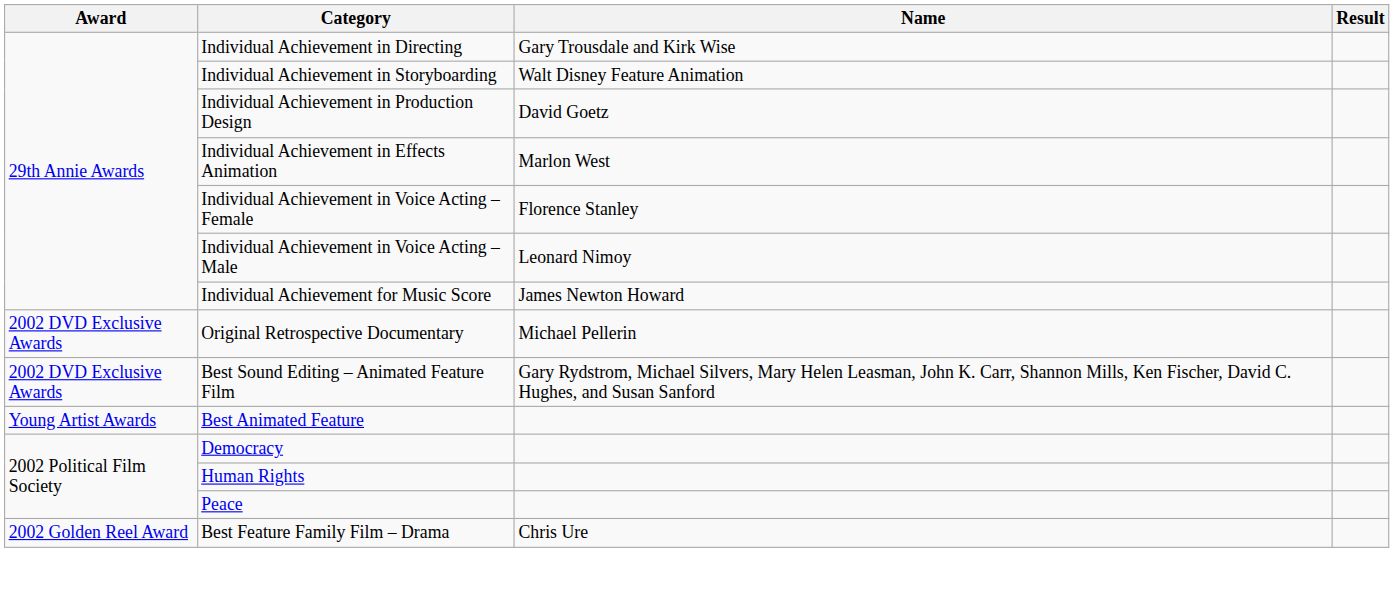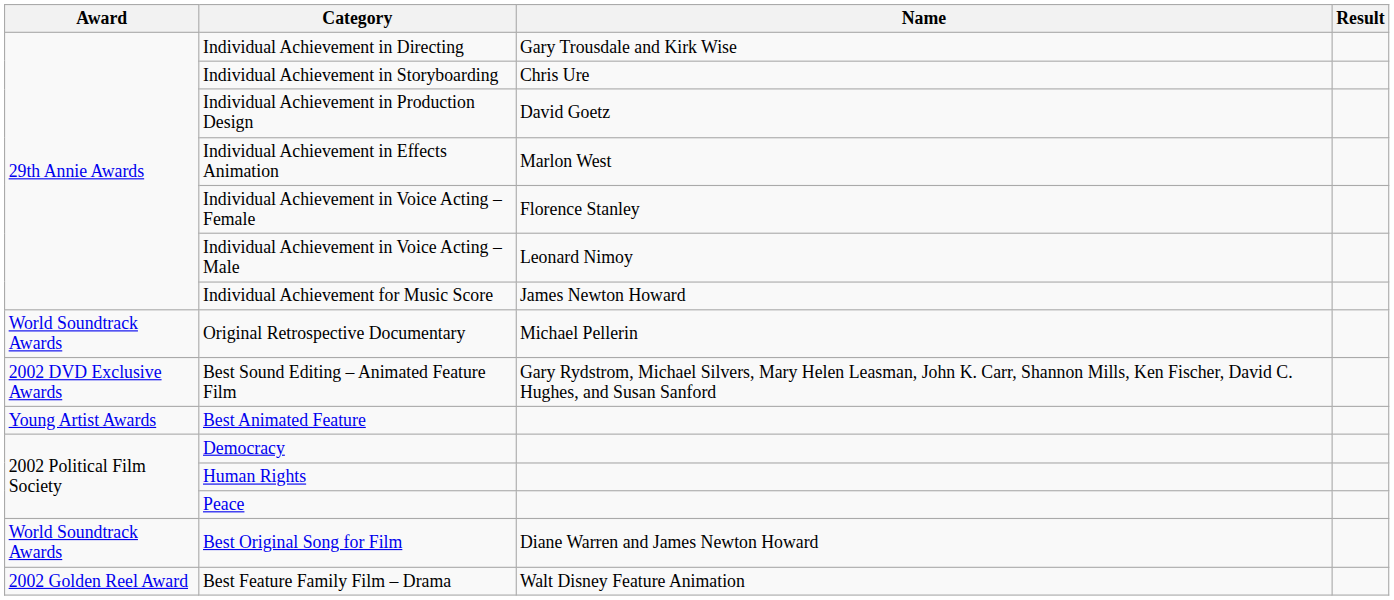(631, 74) Walt Disney Feature Animation -> (555, 74) Chris Ure
(85, 333) 2002 DVD Exclusive Awards -> (73, 333) World Soundtrack Awards
+ row: (303, 542)
(553, 532) Chris Ure -> (632, 580) Walt Disney Feature Animation
